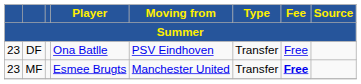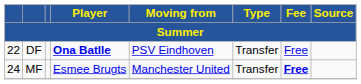(14, 50) 23 -> (14, 50) 22
(80, 50) normal -> (82, 50) bold
(14, 69) 23 -> (14, 69) 24
